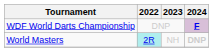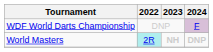(197, 26) bold -> (197, 26) normal
(173, 40) normal -> (173, 40) bold
